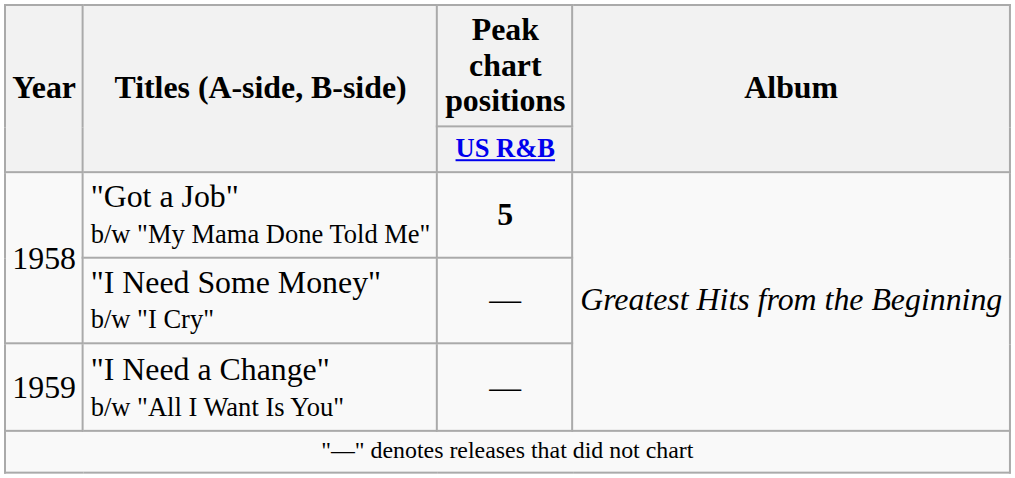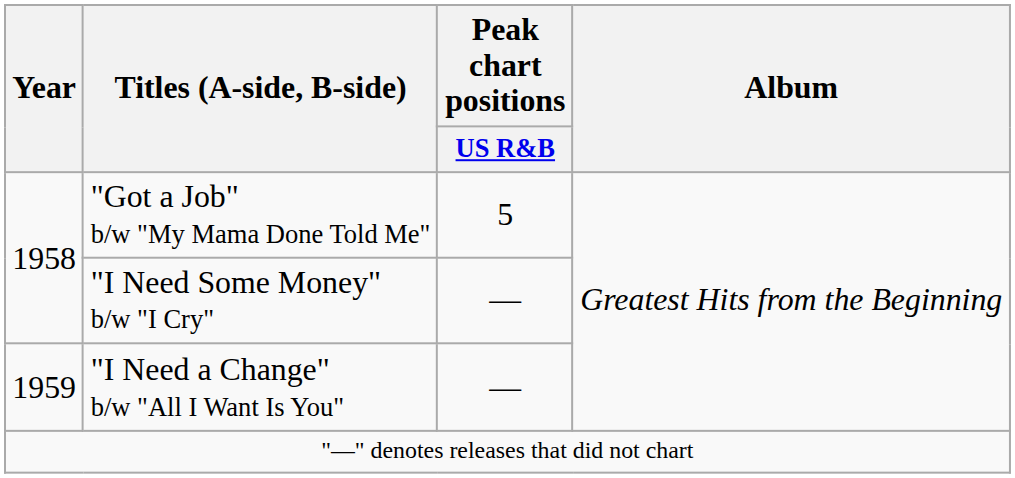(505, 214) bold -> (505, 214) normal
